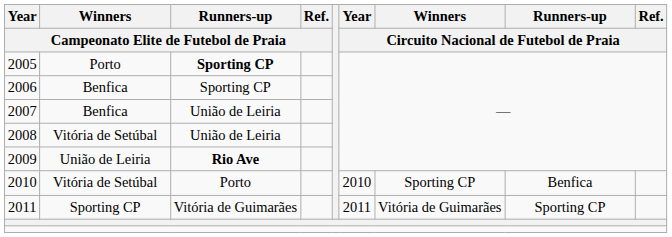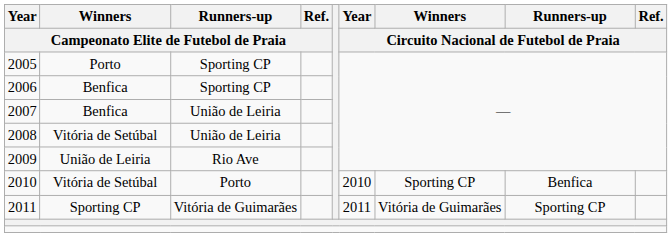(235, 64) bold -> (235, 64) normal
(235, 159) bold -> (235, 159) normal
